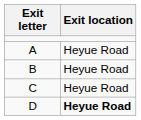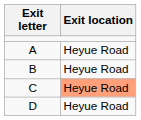(96, 87) no background -> (96, 87) lightsalmon background
(97, 106) bold -> (96, 106) normal
